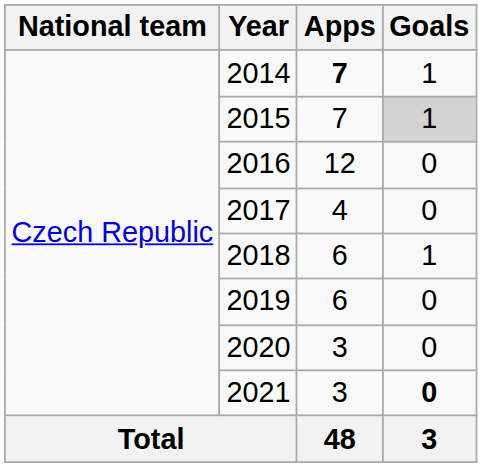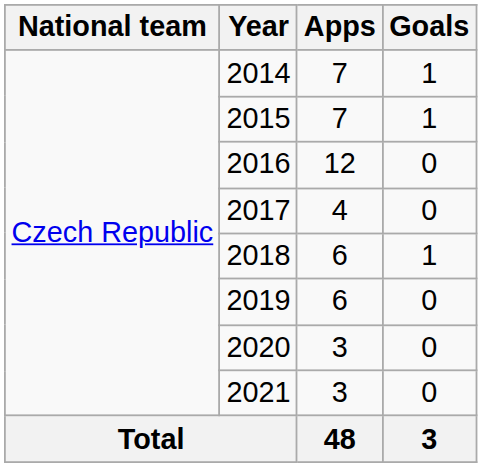(340, 73) bold -> (340, 73) normal
(429, 118) lightgrey background -> (429, 118) no background
(429, 392) bold -> (429, 392) normal
